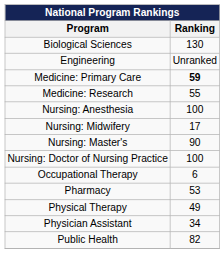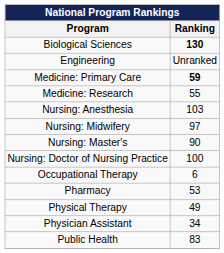(195, 45) normal -> (195, 45) bold
(195, 110) 100 -> (195, 110) 103
(195, 126) 17 -> (195, 126) 97
(195, 240) 82 -> (195, 240) 83
